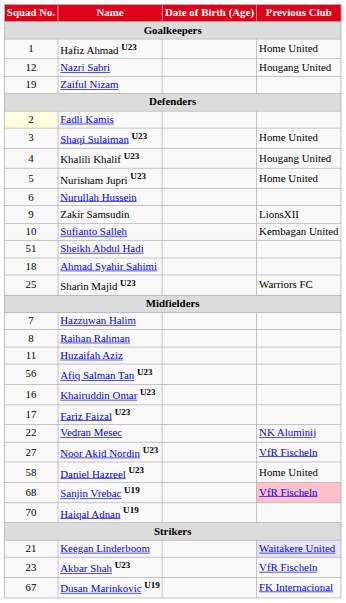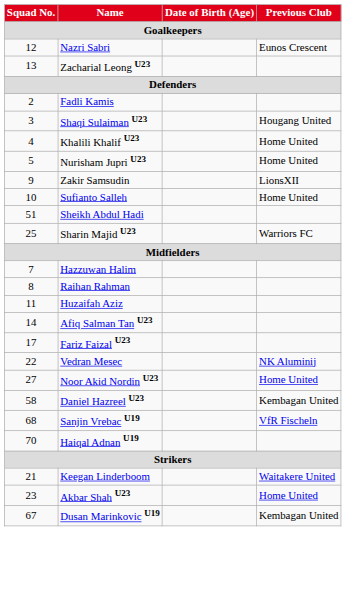- row: (99, 49)
(295, 67) Hougang United -> (293, 47) Eunos Crescent
+ row: (105, 66)
- row: (89, 85)
(31, 119) lightyellow background -> (31, 102) no background
(288, 138) Home United -> (295, 121) Hougang United
(295, 158) Hougang United -> (288, 141) Home United
- row: (98, 197)
(299, 231) Kembagan United -> (288, 197) Home United
- row: (109, 266)
(31, 374) 56 -> (31, 322) 14
- row: (108, 394)
(288, 452) VfR Fischeln -> (288, 380) Home United
(288, 472) Home United -> (299, 400) Kembagan United
(288, 492) pink background -> (288, 420) no background
(297, 548) lavender background -> (297, 476) no background
(288, 567) VfR Fischeln -> (288, 495) Home United
(296, 587) FK Internacional -> (299, 515) Kembagan United
